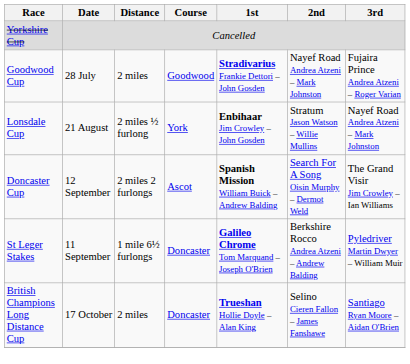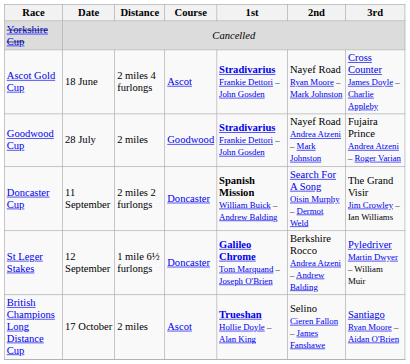+ row: (31, 82)
- row: (26, 128)
(88, 186) 12 September -> (88, 198) 11 September
(180, 186) Ascot -> (189, 198) Doncaster
(88, 251) 11 September -> (88, 262) 12 September
(189, 315) Doncaster -> (180, 327) Ascot
